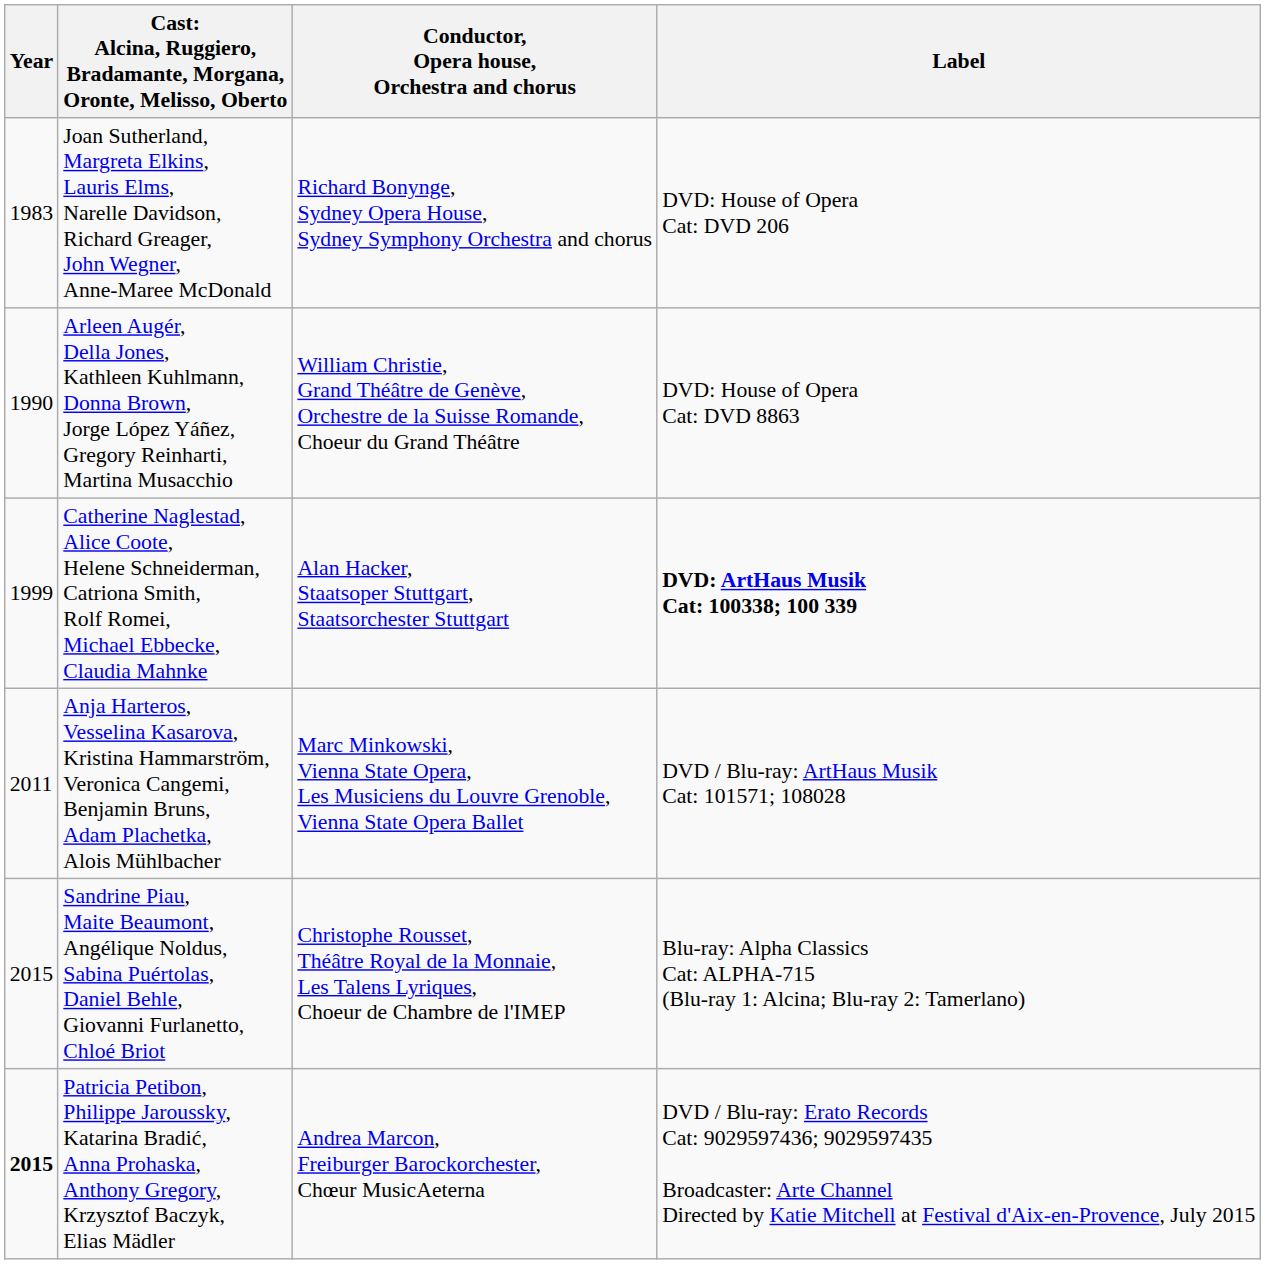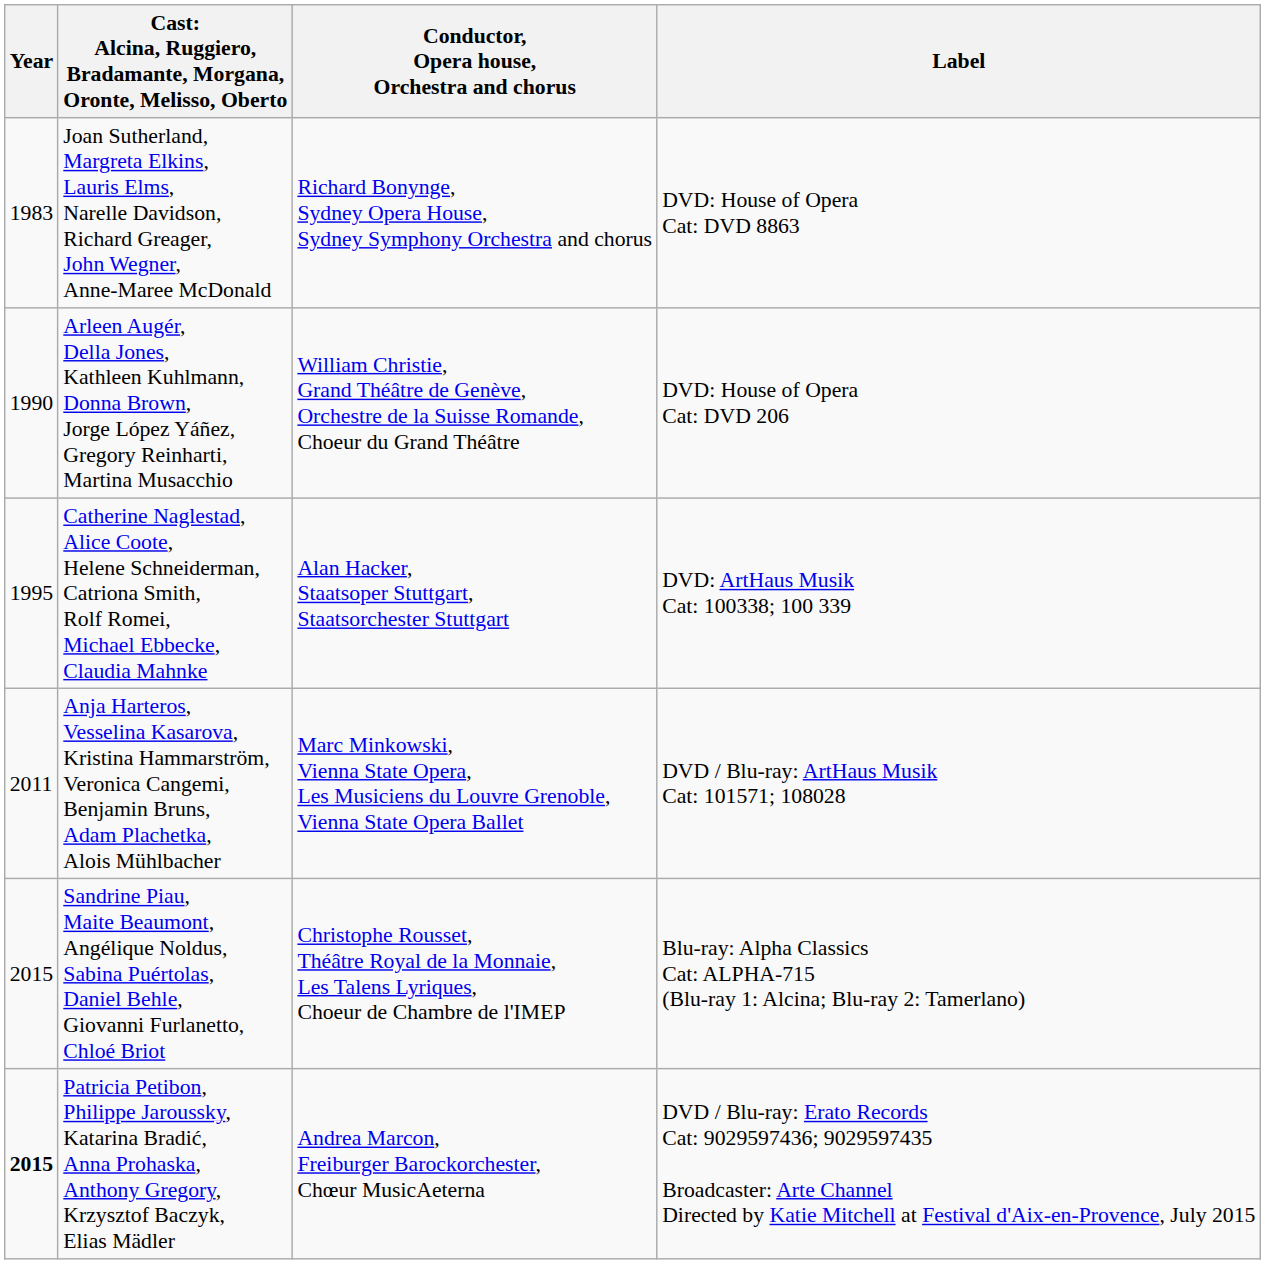(760, 212) DVD: House of Opera Cat: DVD 206 -> (760, 212) DVD: House of Opera Cat: DVD 8863
(760, 403) DVD: House of Opera Cat: DVD 8863 -> (760, 403) DVD: House of Opera Cat: DVD 206
(31, 593) 1999 -> (31, 593) 1995
(764, 593) bold -> (758, 593) normal
